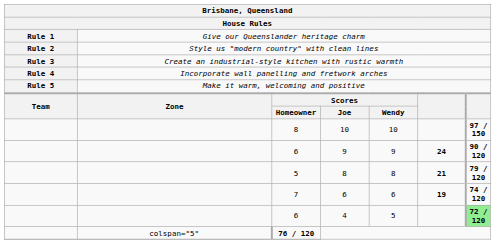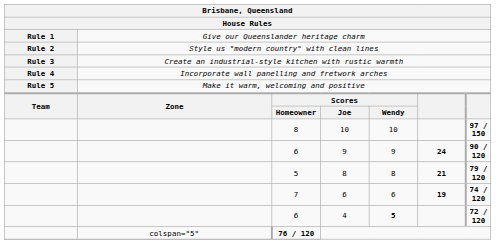(393, 215) normal -> (393, 215) bold
(479, 215) lightgreen background -> (479, 215) no background
